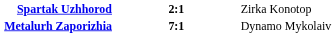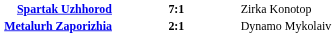(176, 9) 2:1 -> (176, 9) 7:1
(176, 25) 7:1 -> (176, 25) 2:1
